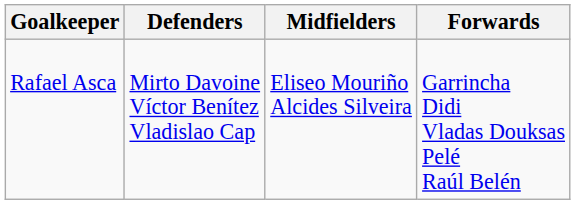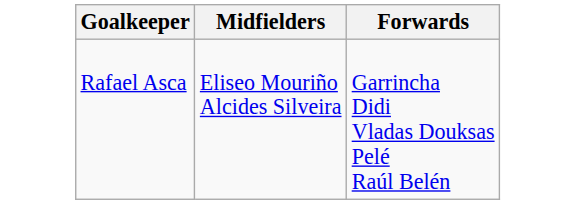- column: (195, 22)
